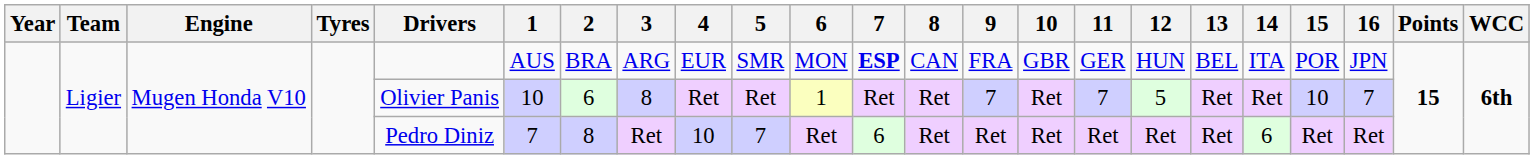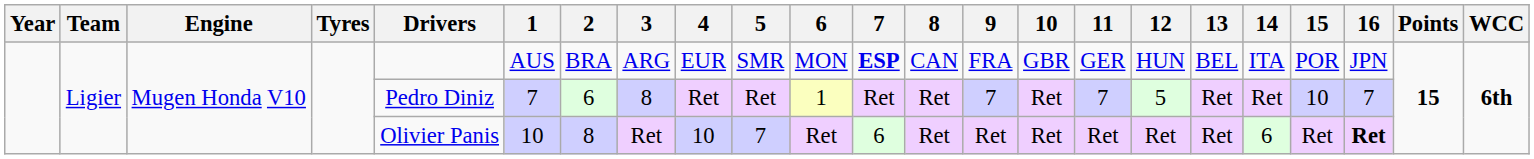(440, 98) Olivier Panis -> (440, 98) Pedro Diniz
(532, 98) 10 -> (532, 98) 7
(440, 135) Pedro Diniz -> (440, 135) Olivier Panis
(532, 135) 7 -> (532, 135) 10
(1369, 135) normal -> (1369, 135) bold
